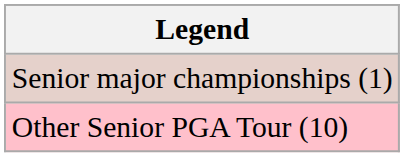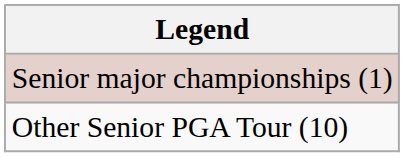(180, 126) pink background -> (180, 126) no background
